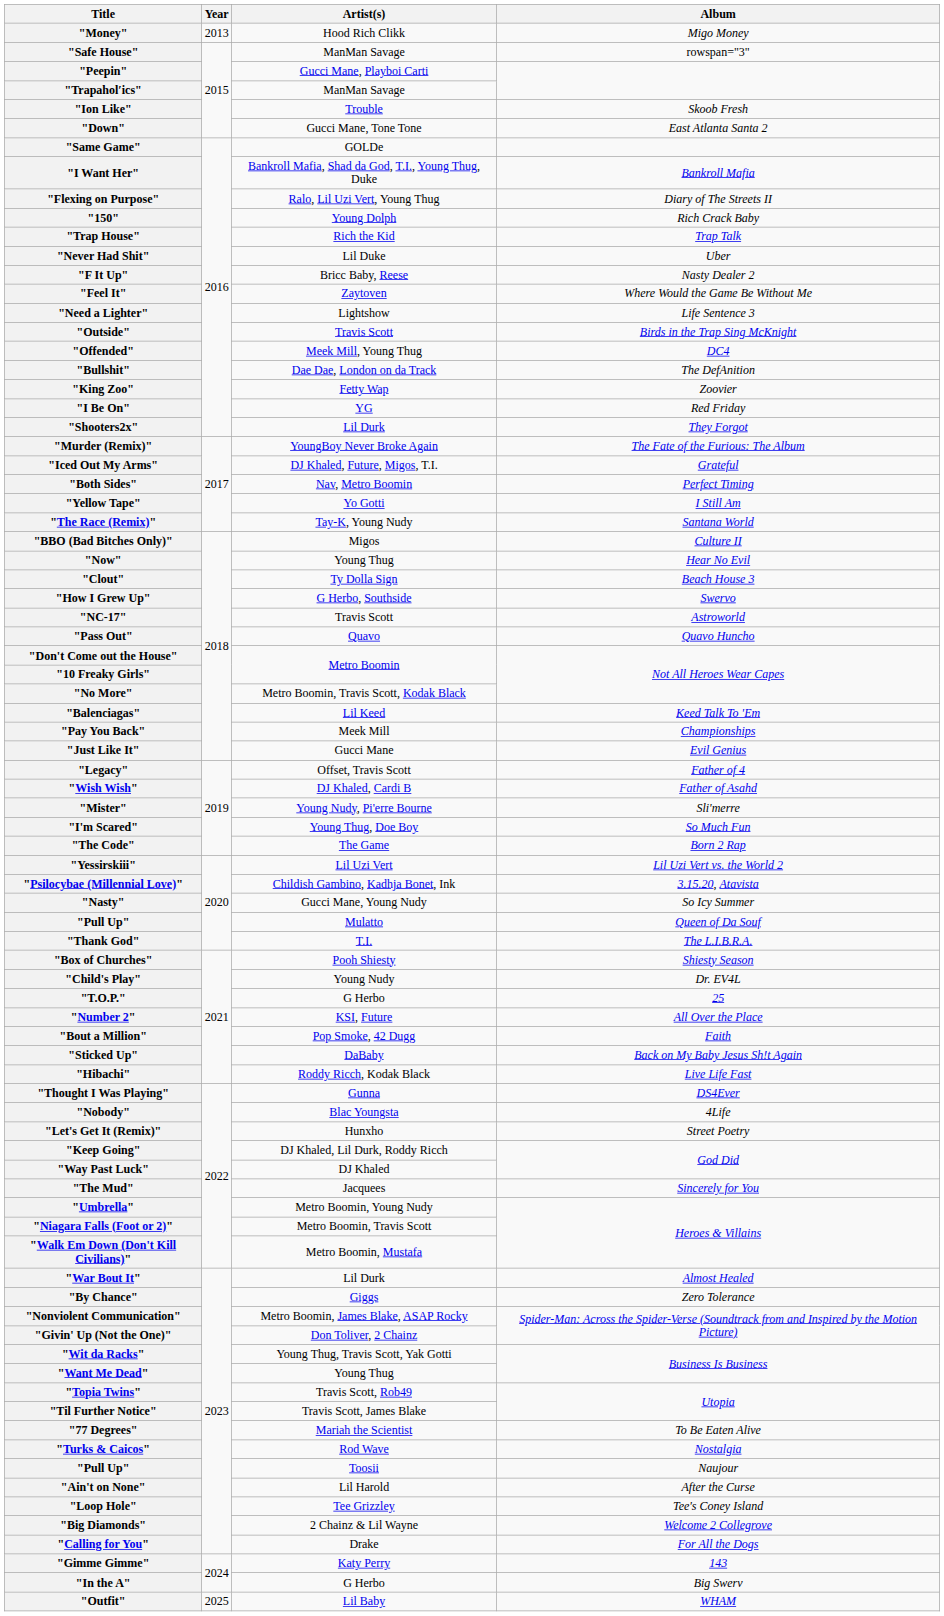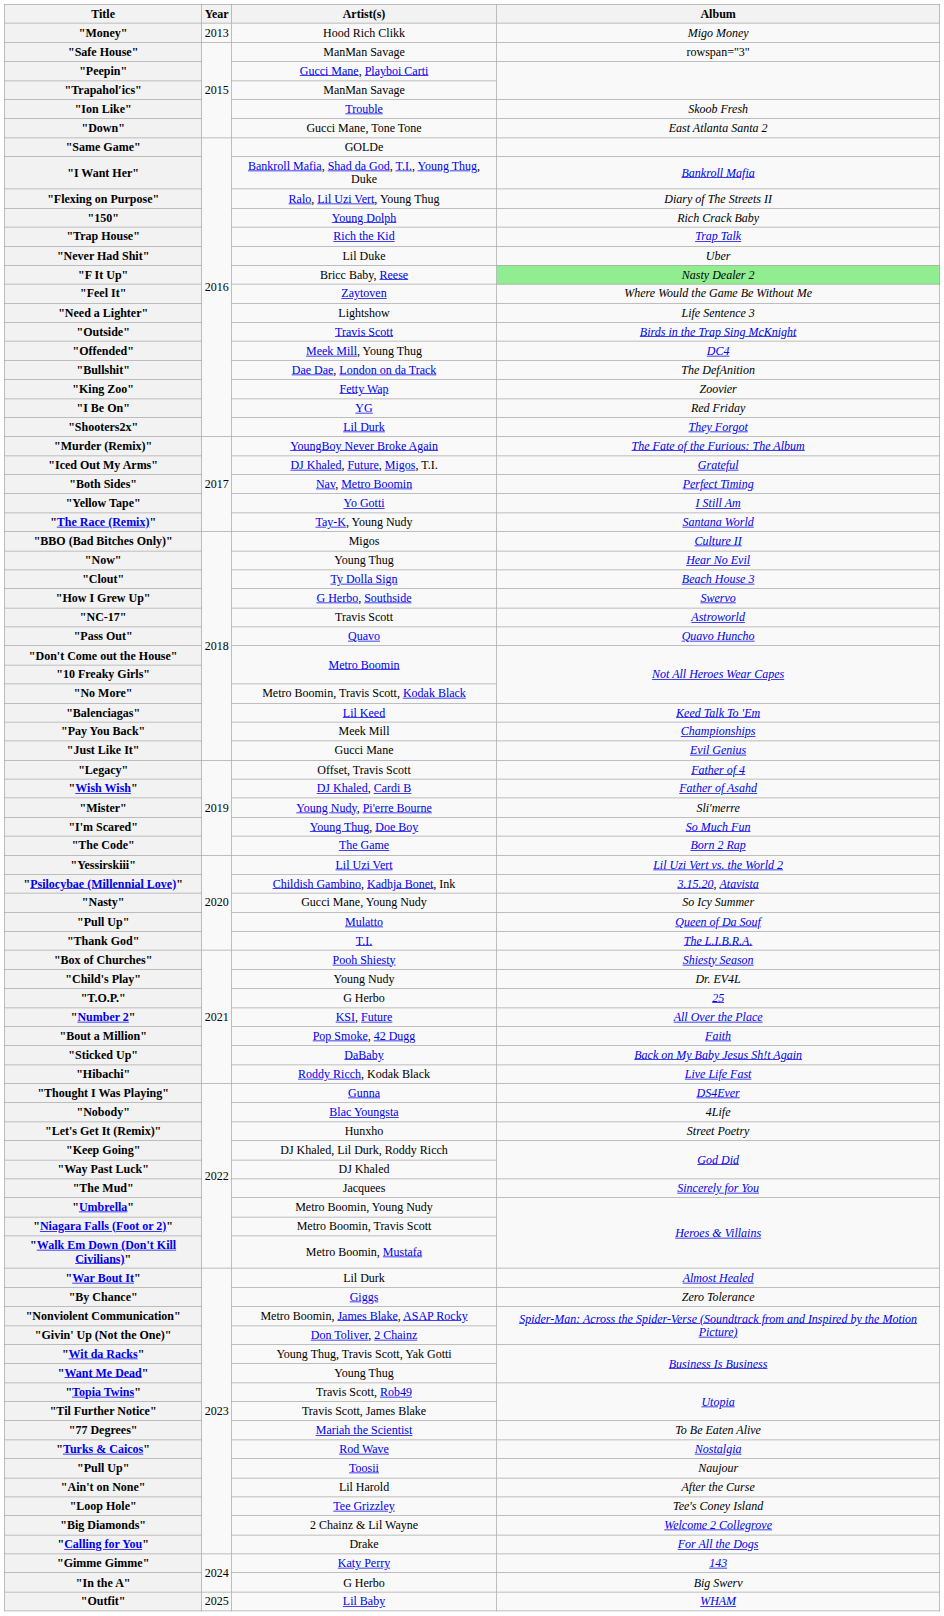(718, 274) no background -> (718, 274) lightgreen background
